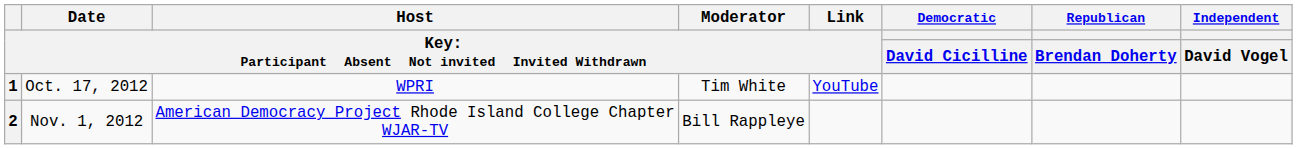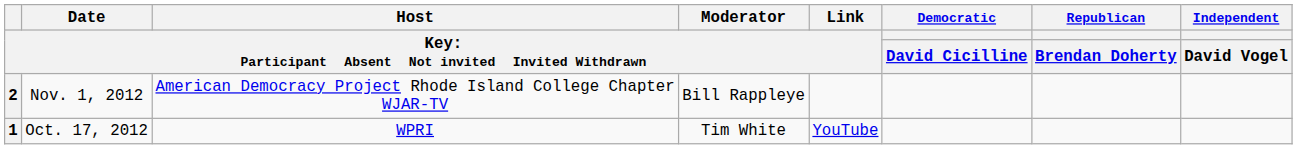rows swapped: (13, 87) <-> (13, 122)
